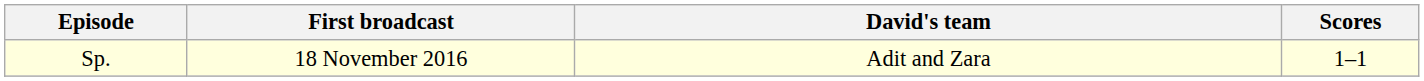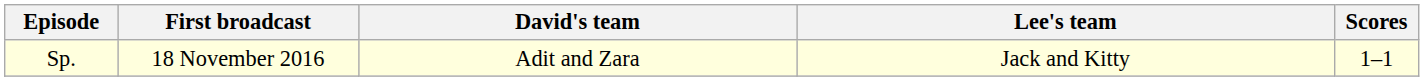+ column: (1065, 22)
